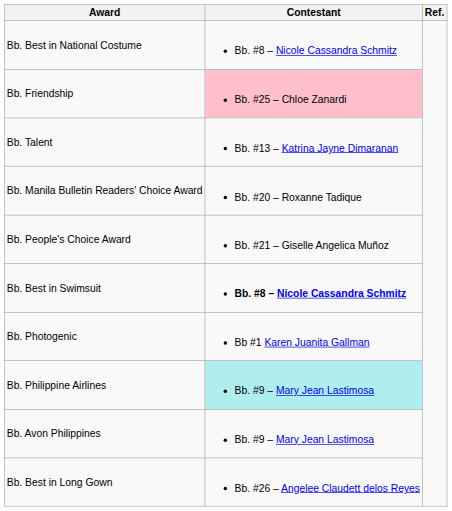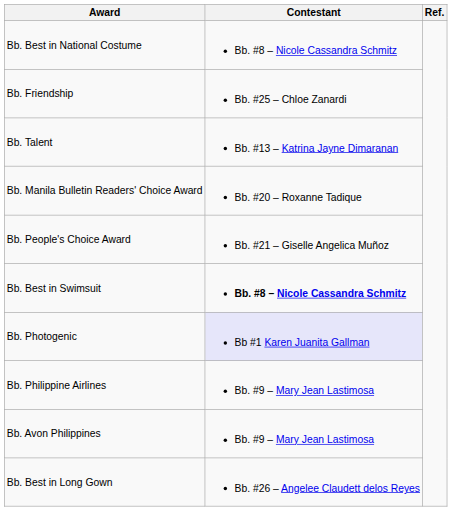(314, 100) pink background -> (314, 100) no background
(314, 342) no background -> (314, 342) lavender background
(314, 391) paleturquoise background -> (314, 391) no background
